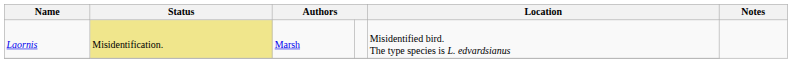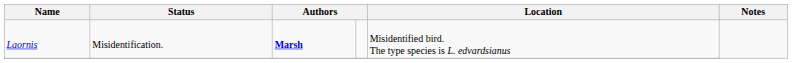(128, 44) khaki background -> (128, 44) no background
(287, 44) normal -> (289, 44) bold
